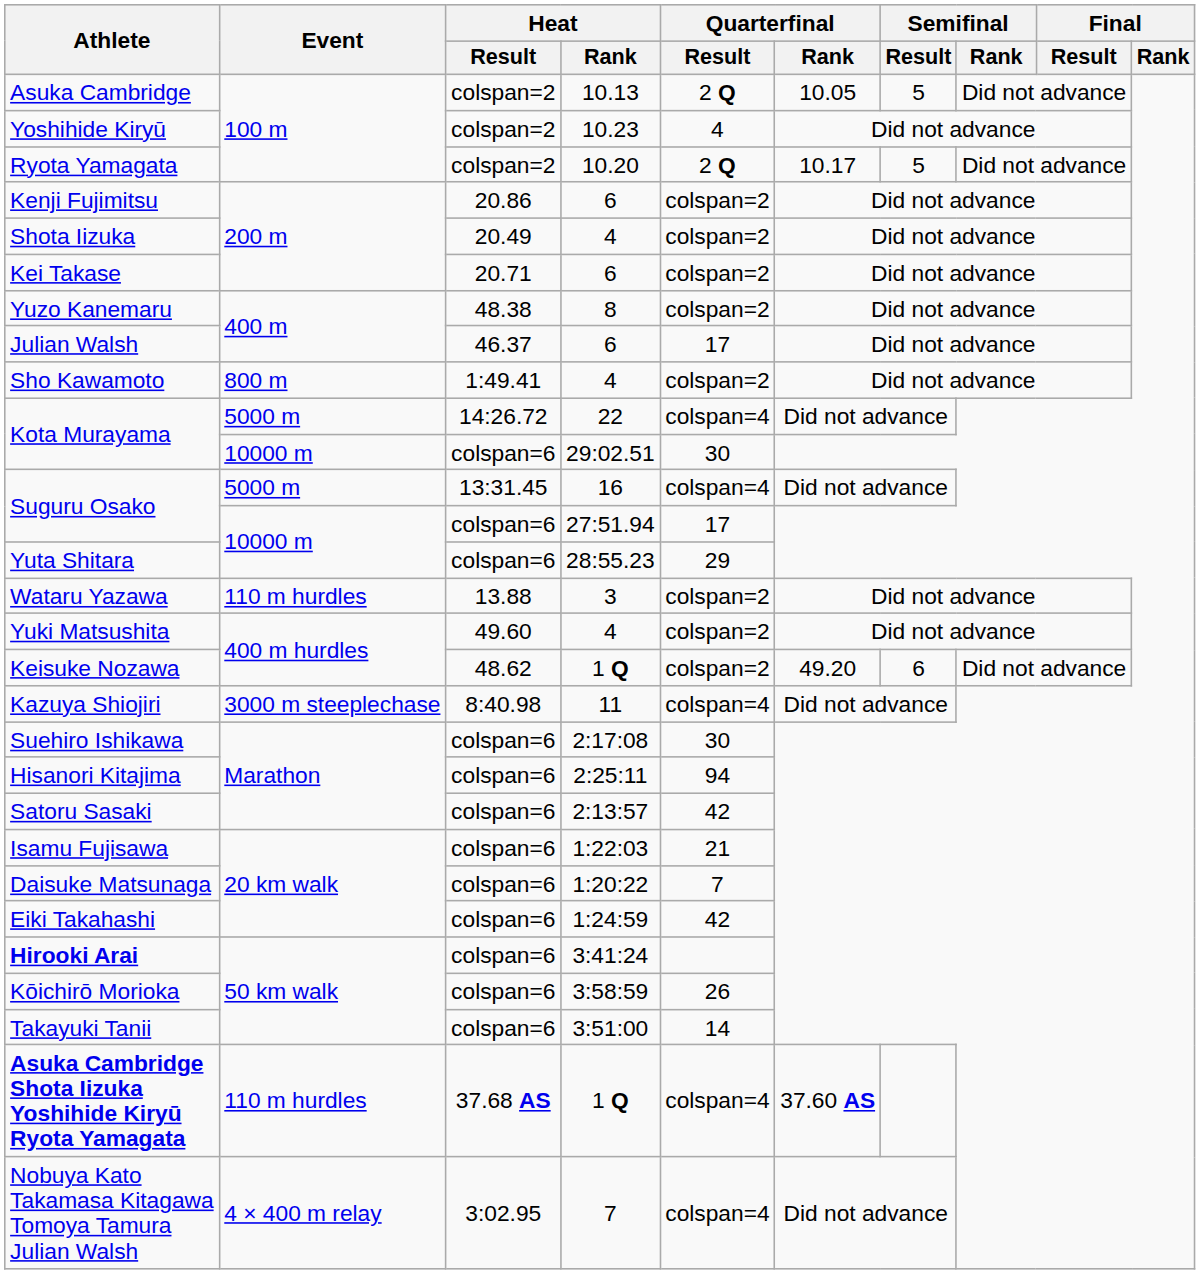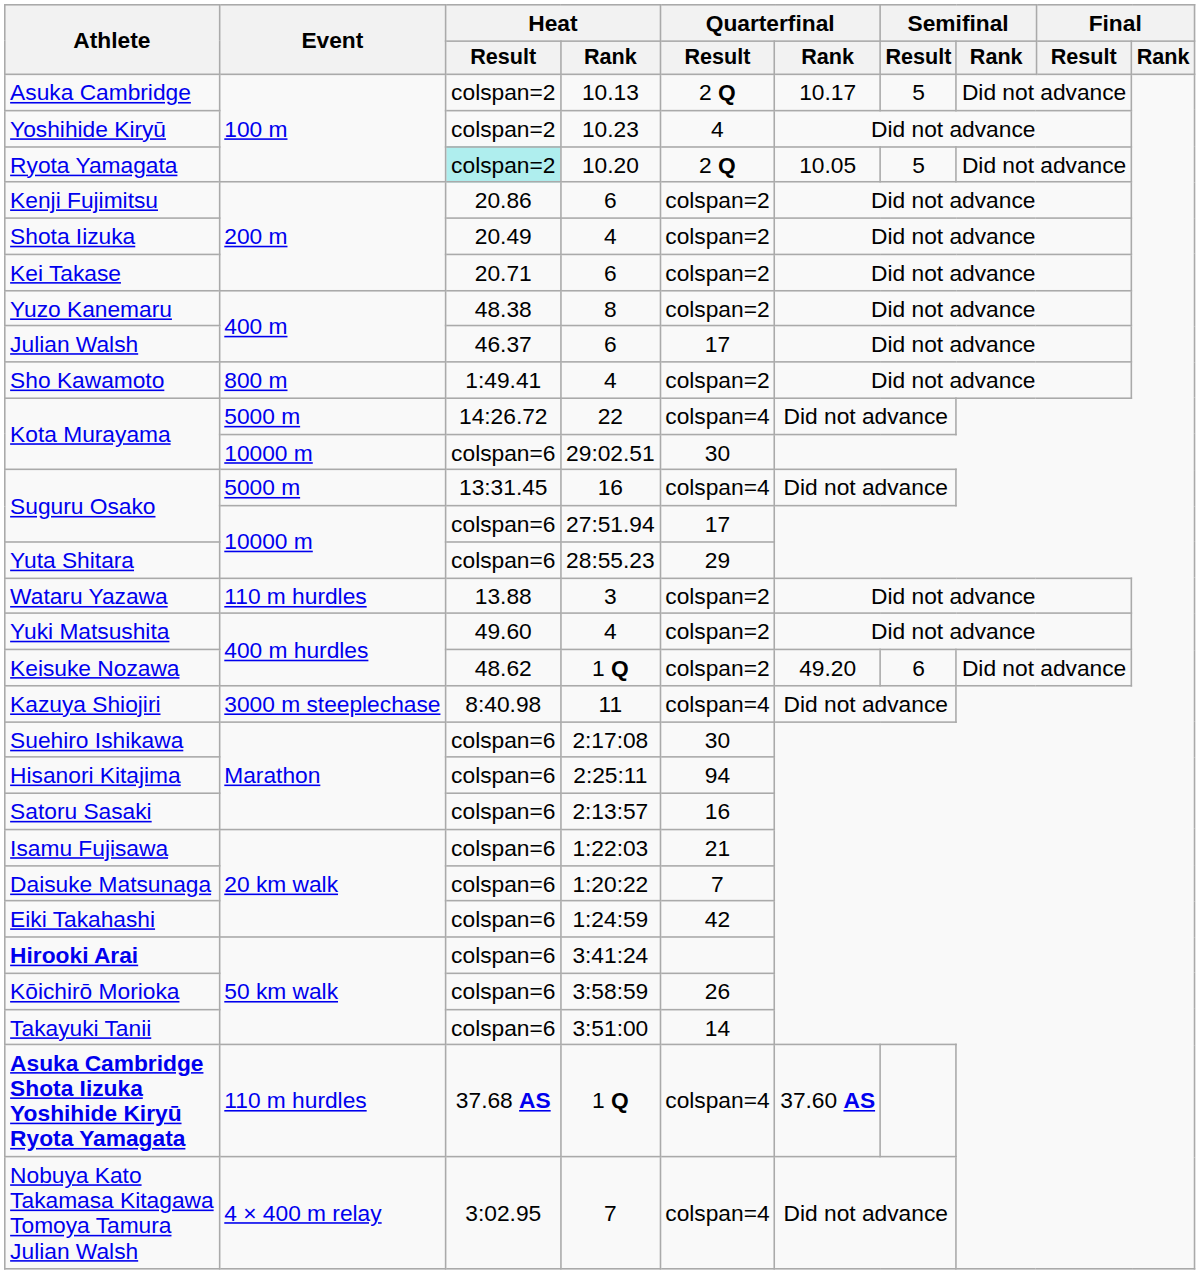(828, 93) 10.05 -> (828, 93) 10.17
(503, 165) no background -> (503, 165) paleturquoise background
(828, 165) 10.17 -> (828, 165) 10.05
(717, 812) 42 -> (717, 812) 16
